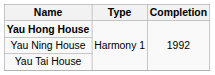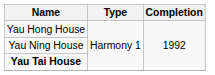(48, 29) bold -> (46, 29) normal
(48, 62) normal -> (46, 62) bold
